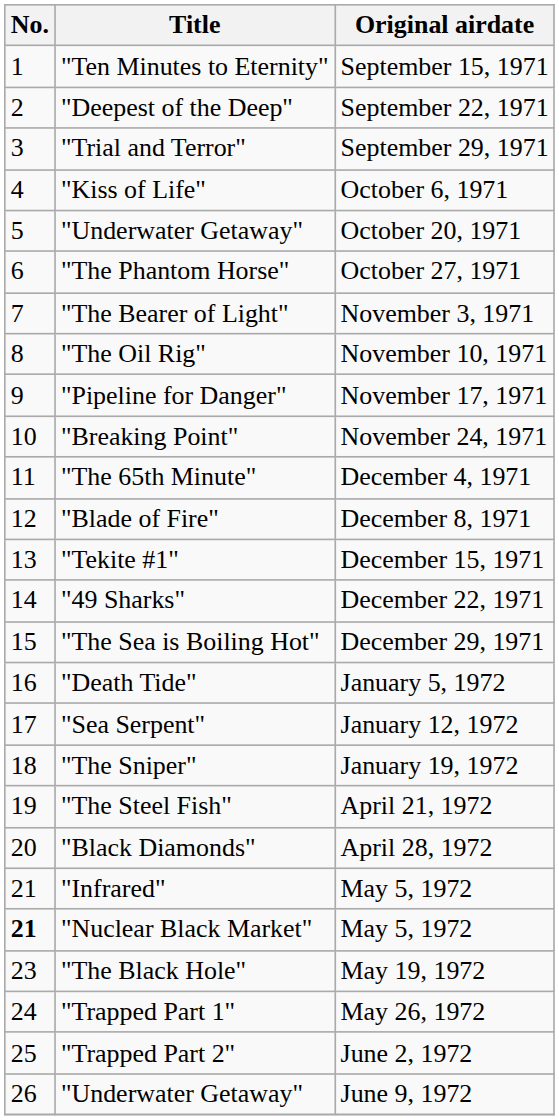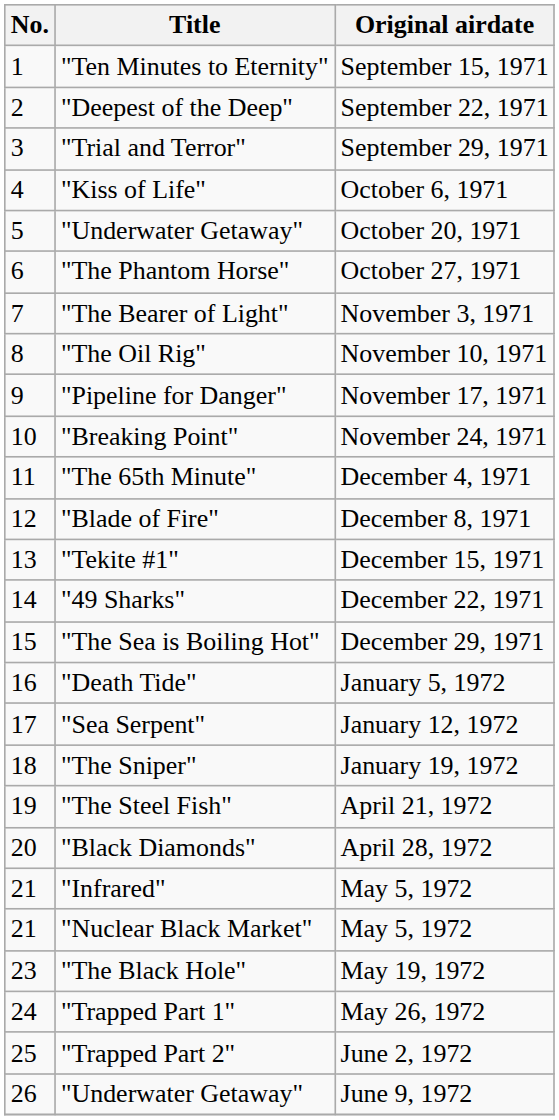(24, 929) bold -> (24, 929) normal
